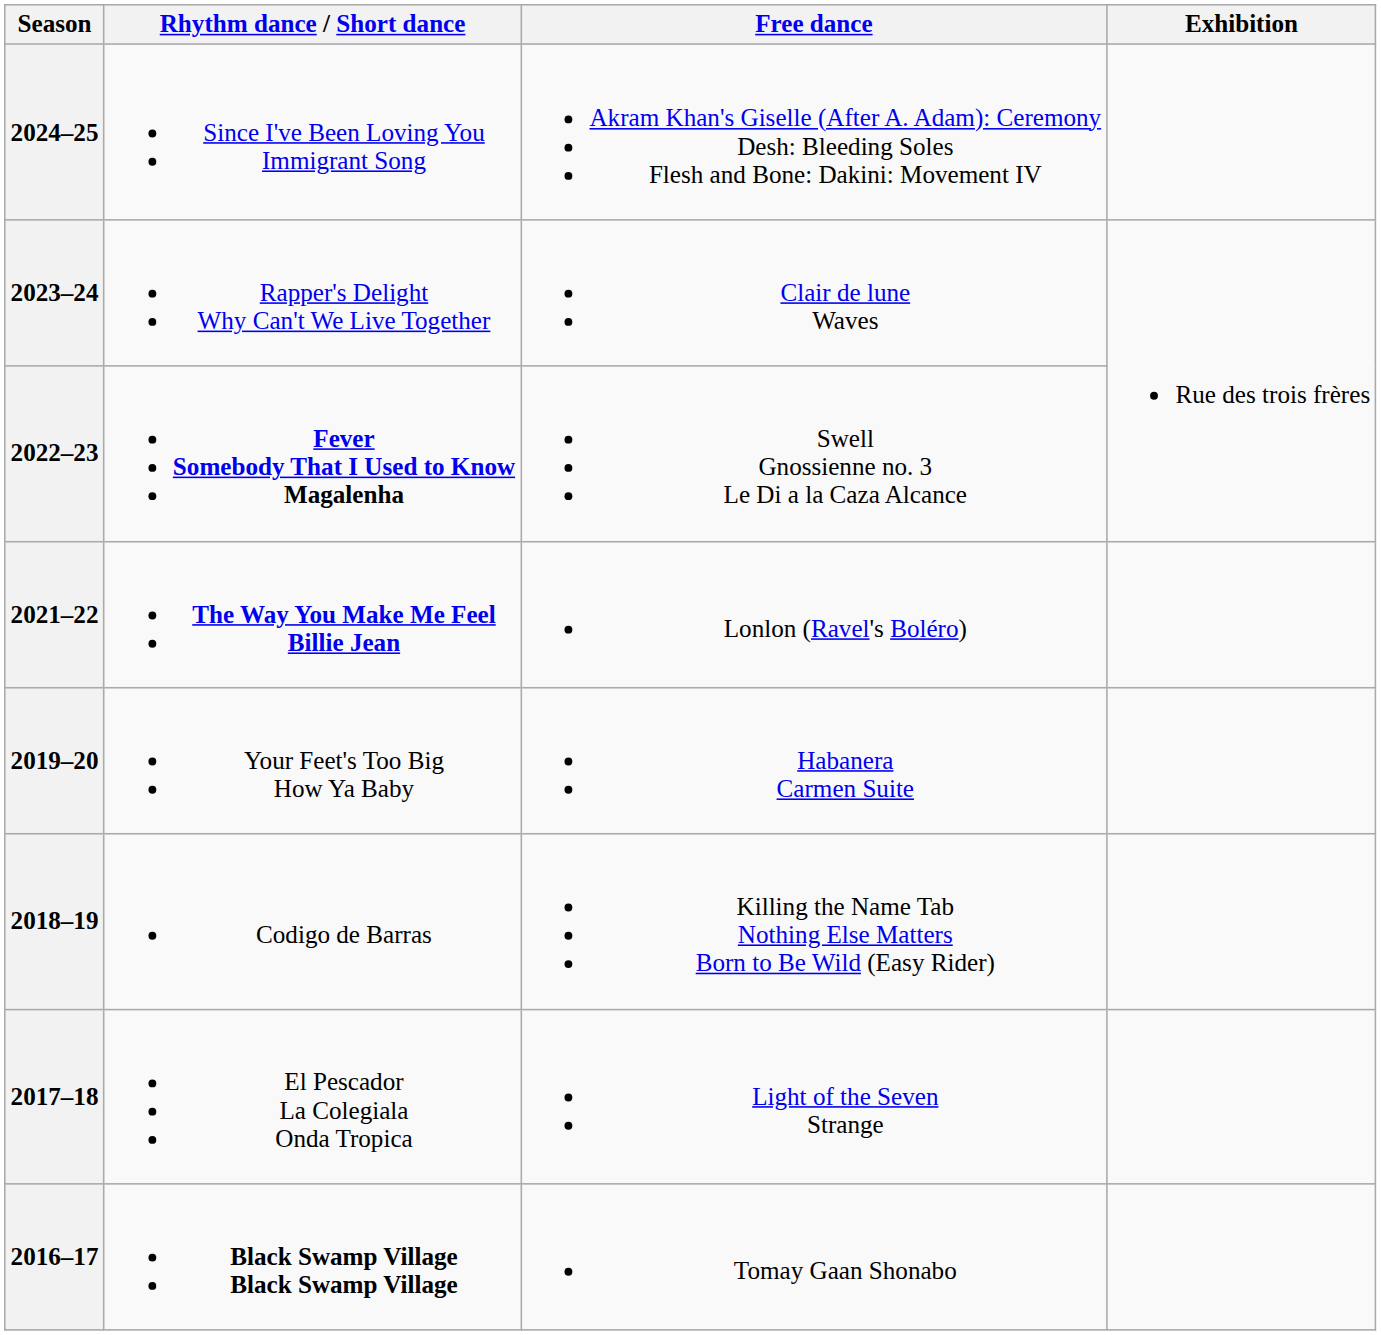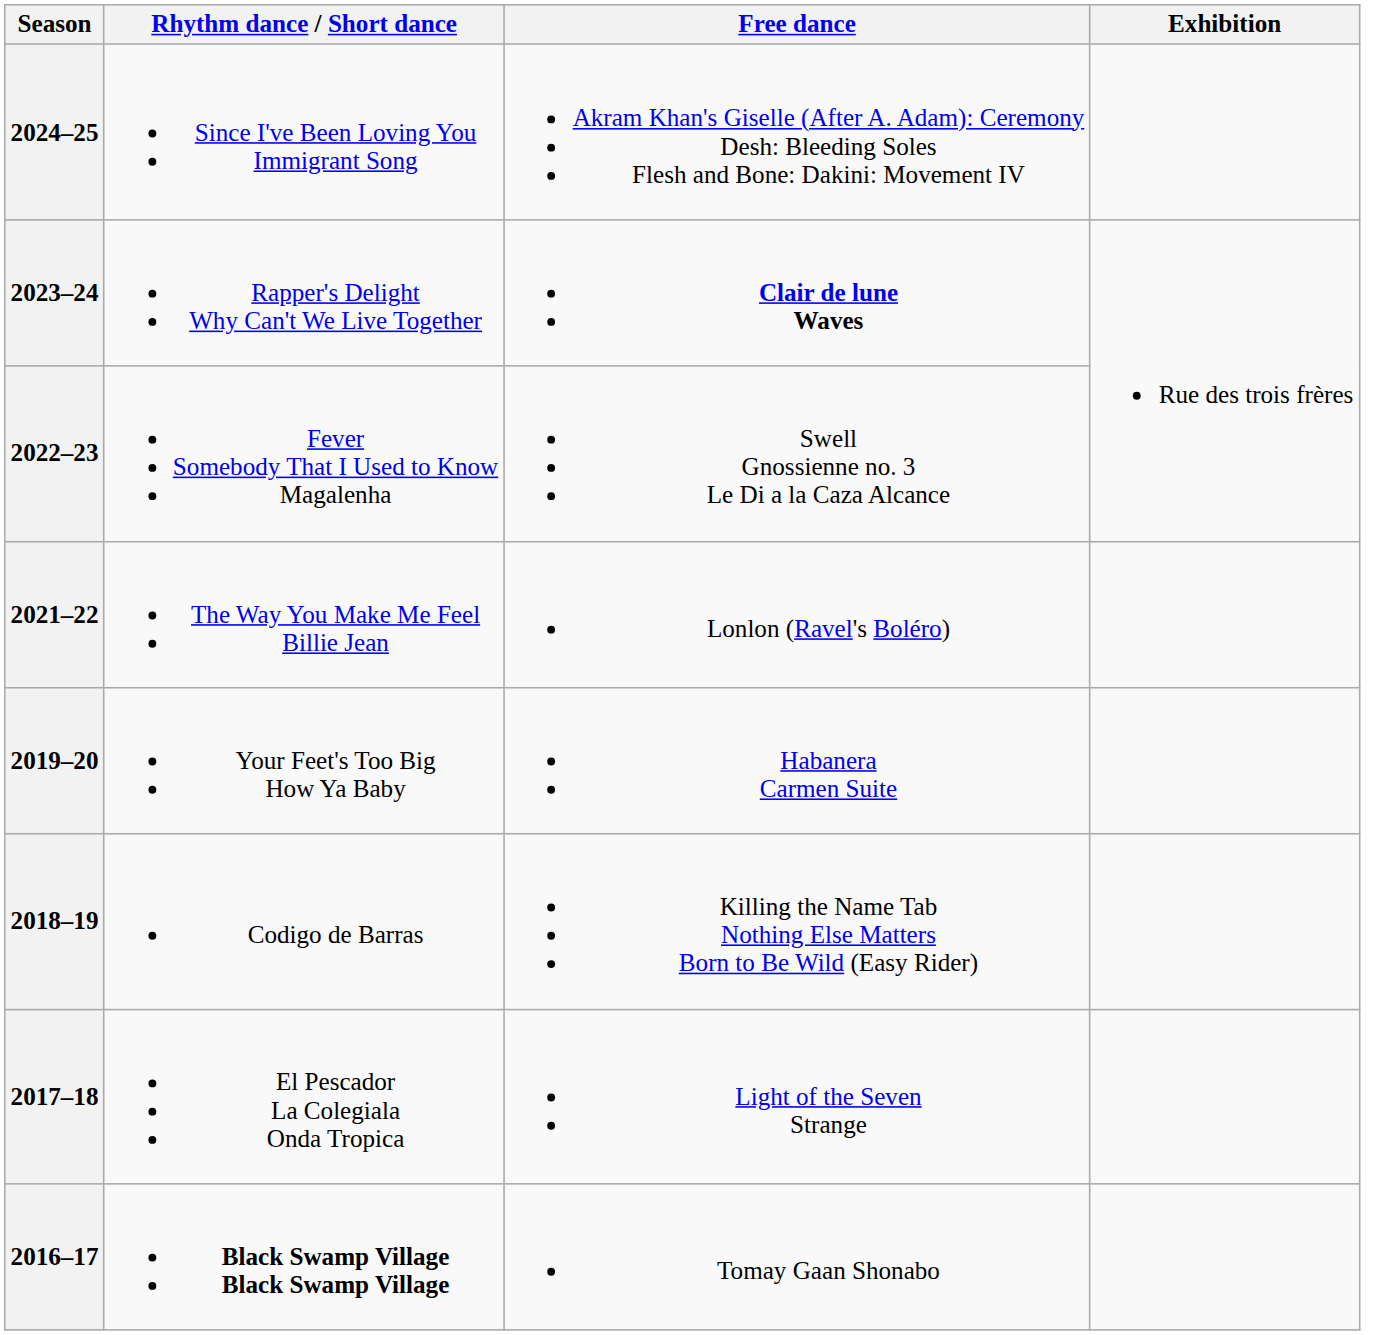(814, 307) normal -> (797, 307) bold
(313, 468) bold -> (304, 468) normal
(313, 628) bold -> (304, 628) normal
